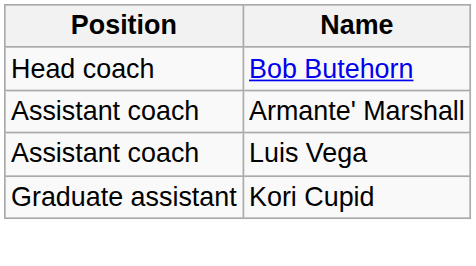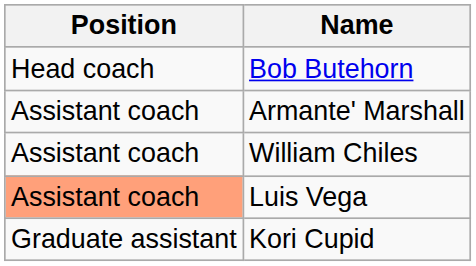+ row: (333, 153)
(105, 153) no background -> (105, 196) lightsalmon background
